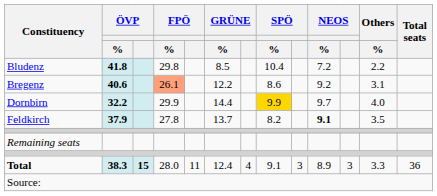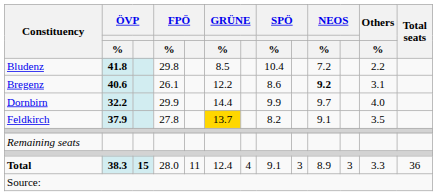(169, 85) lightsalmon background -> (169, 85) no background
(324, 85) normal -> (324, 85) bold
(274, 102) gold background -> (274, 102) no background
(223, 120) no background -> (223, 120) gold background
(324, 120) bold -> (324, 120) normal
